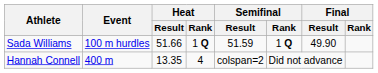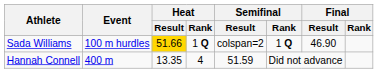(169, 44) no background -> (169, 44) gold background
(240, 44) 51.59 -> (240, 44) colspan=2
(323, 44) 49.90 -> (323, 44) 46.90
(240, 60) colspan=2 -> (240, 60) 51.59
